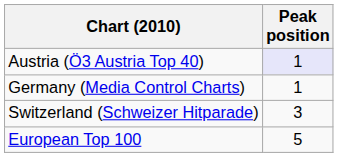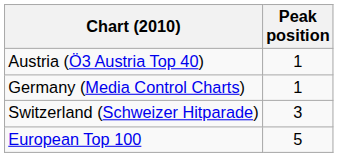(298, 61) lavender background -> (298, 61) no background
